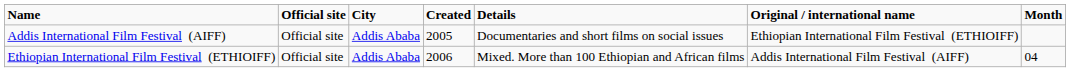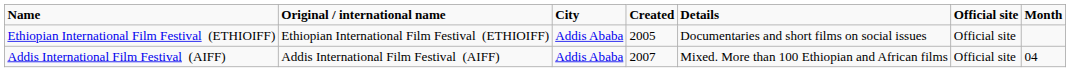columns swapped: (833, 14) <-> (314, 14)
(117, 35) Addis International Film Festival (AIFF) -> (141, 35) Ethiopian International Film Festival (ETHIOIFF)
(141, 56) Ethiopian International Film Festival (ETHIOIFF) -> (117, 56) Addis International Film Festival (AIFF)
(439, 56) 2006 -> (643, 56) 2007
